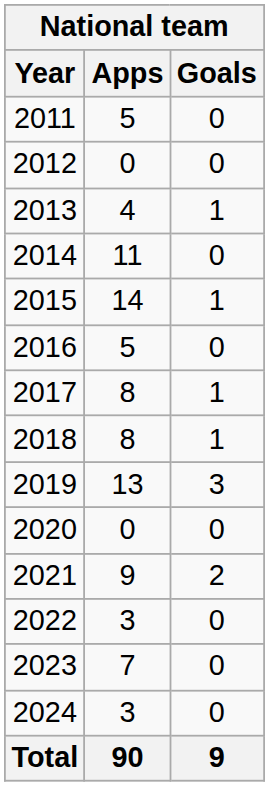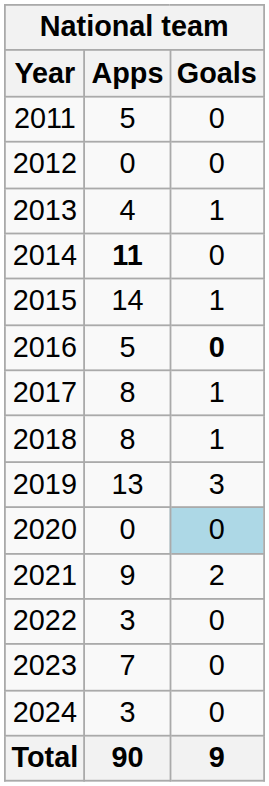(127, 255) normal -> (127, 255) bold
(217, 347) normal -> (217, 347) bold
(217, 529) no background -> (217, 529) lightblue background
